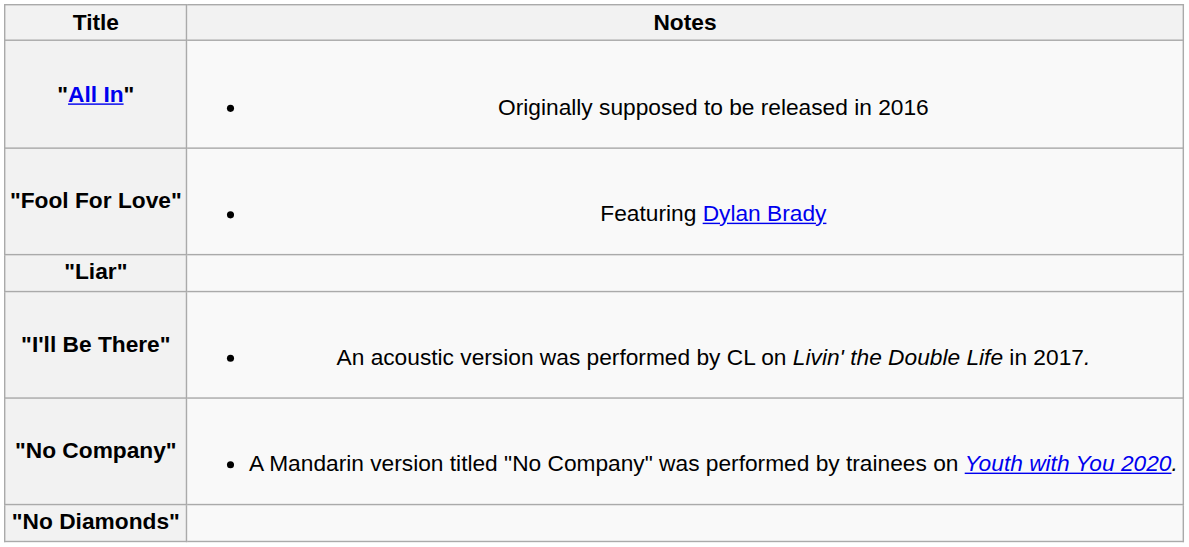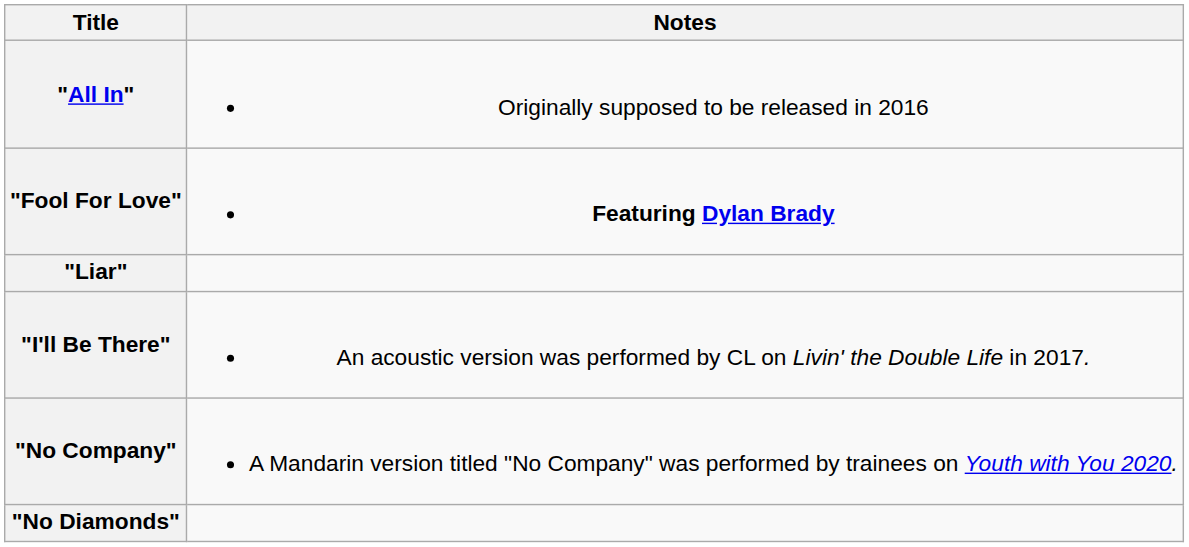(685, 214) normal -> (685, 214) bold
